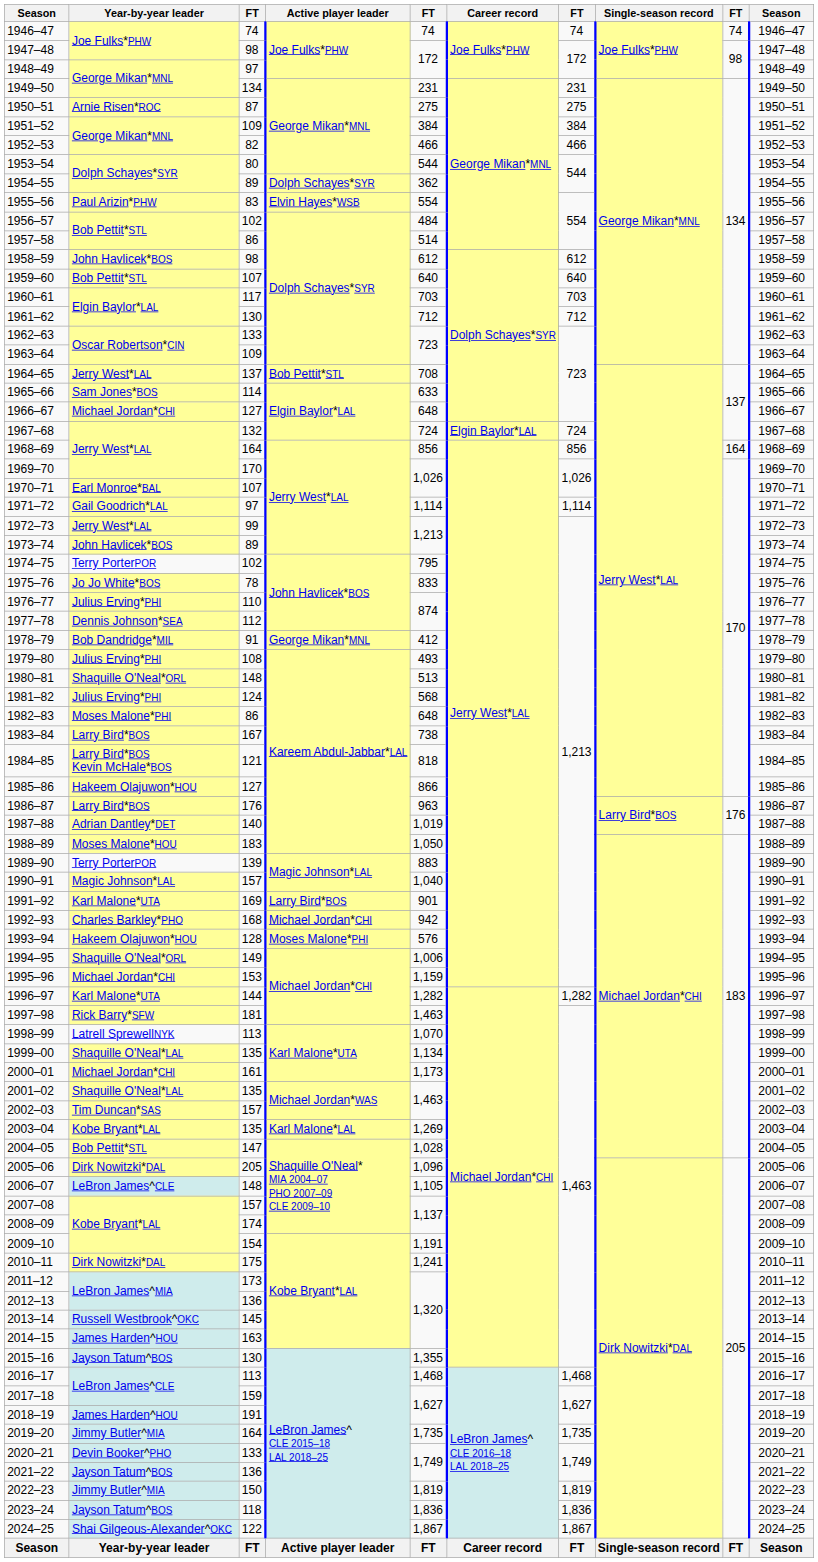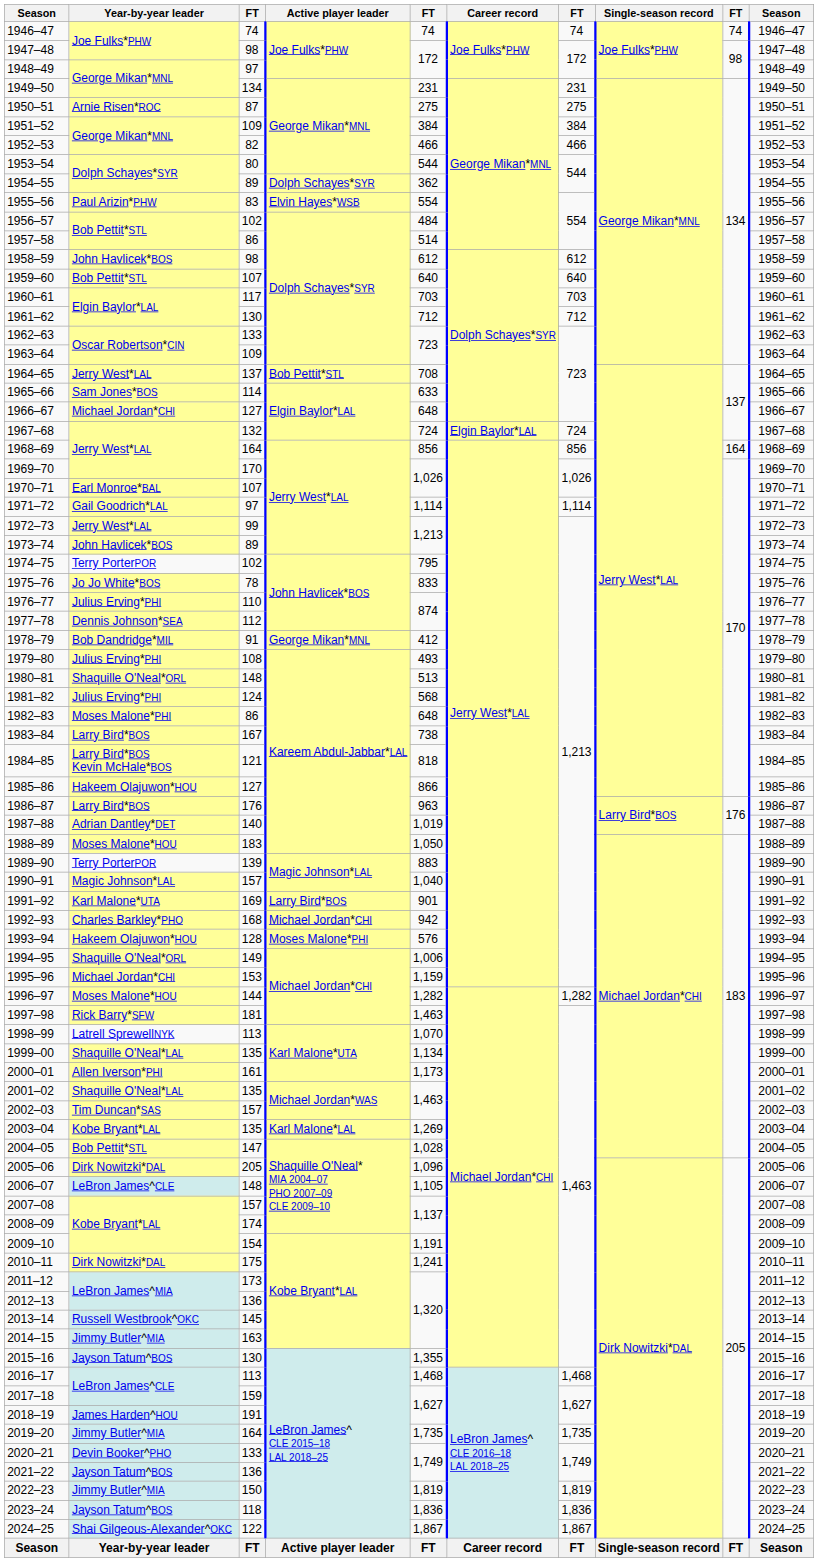(116, 996) Karl Malone*UTA -> (124, 996) Moses Malone*HOU
(124, 1072) Michael Jordan*CHI -> (117, 1072) Allen Iverson*PHI
(125, 1338) James Harden^HOU -> (118, 1338) Jimmy Butler^MIA
